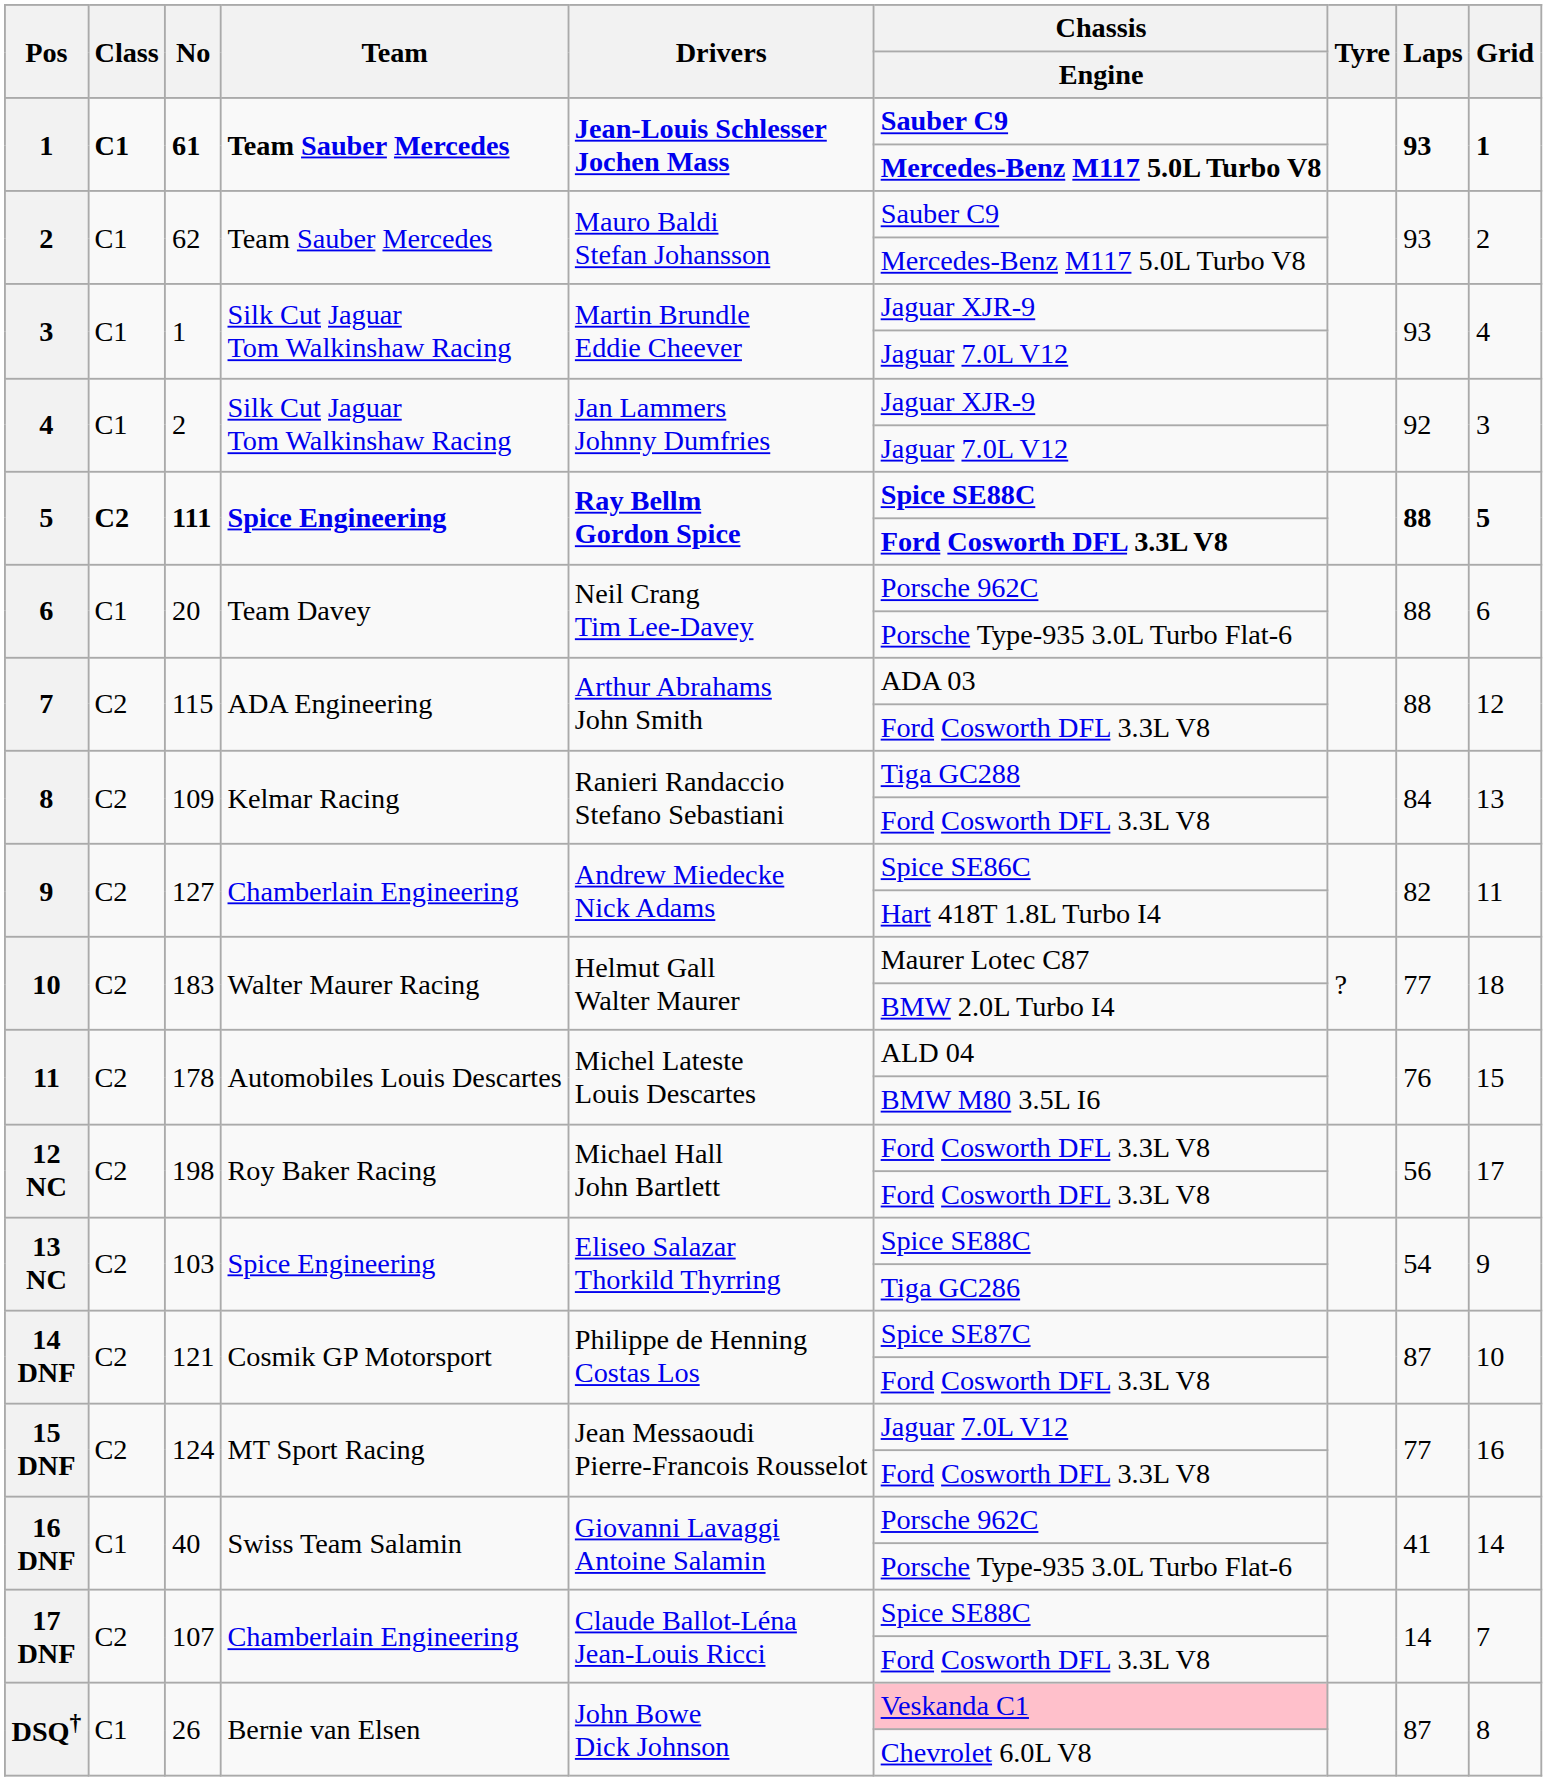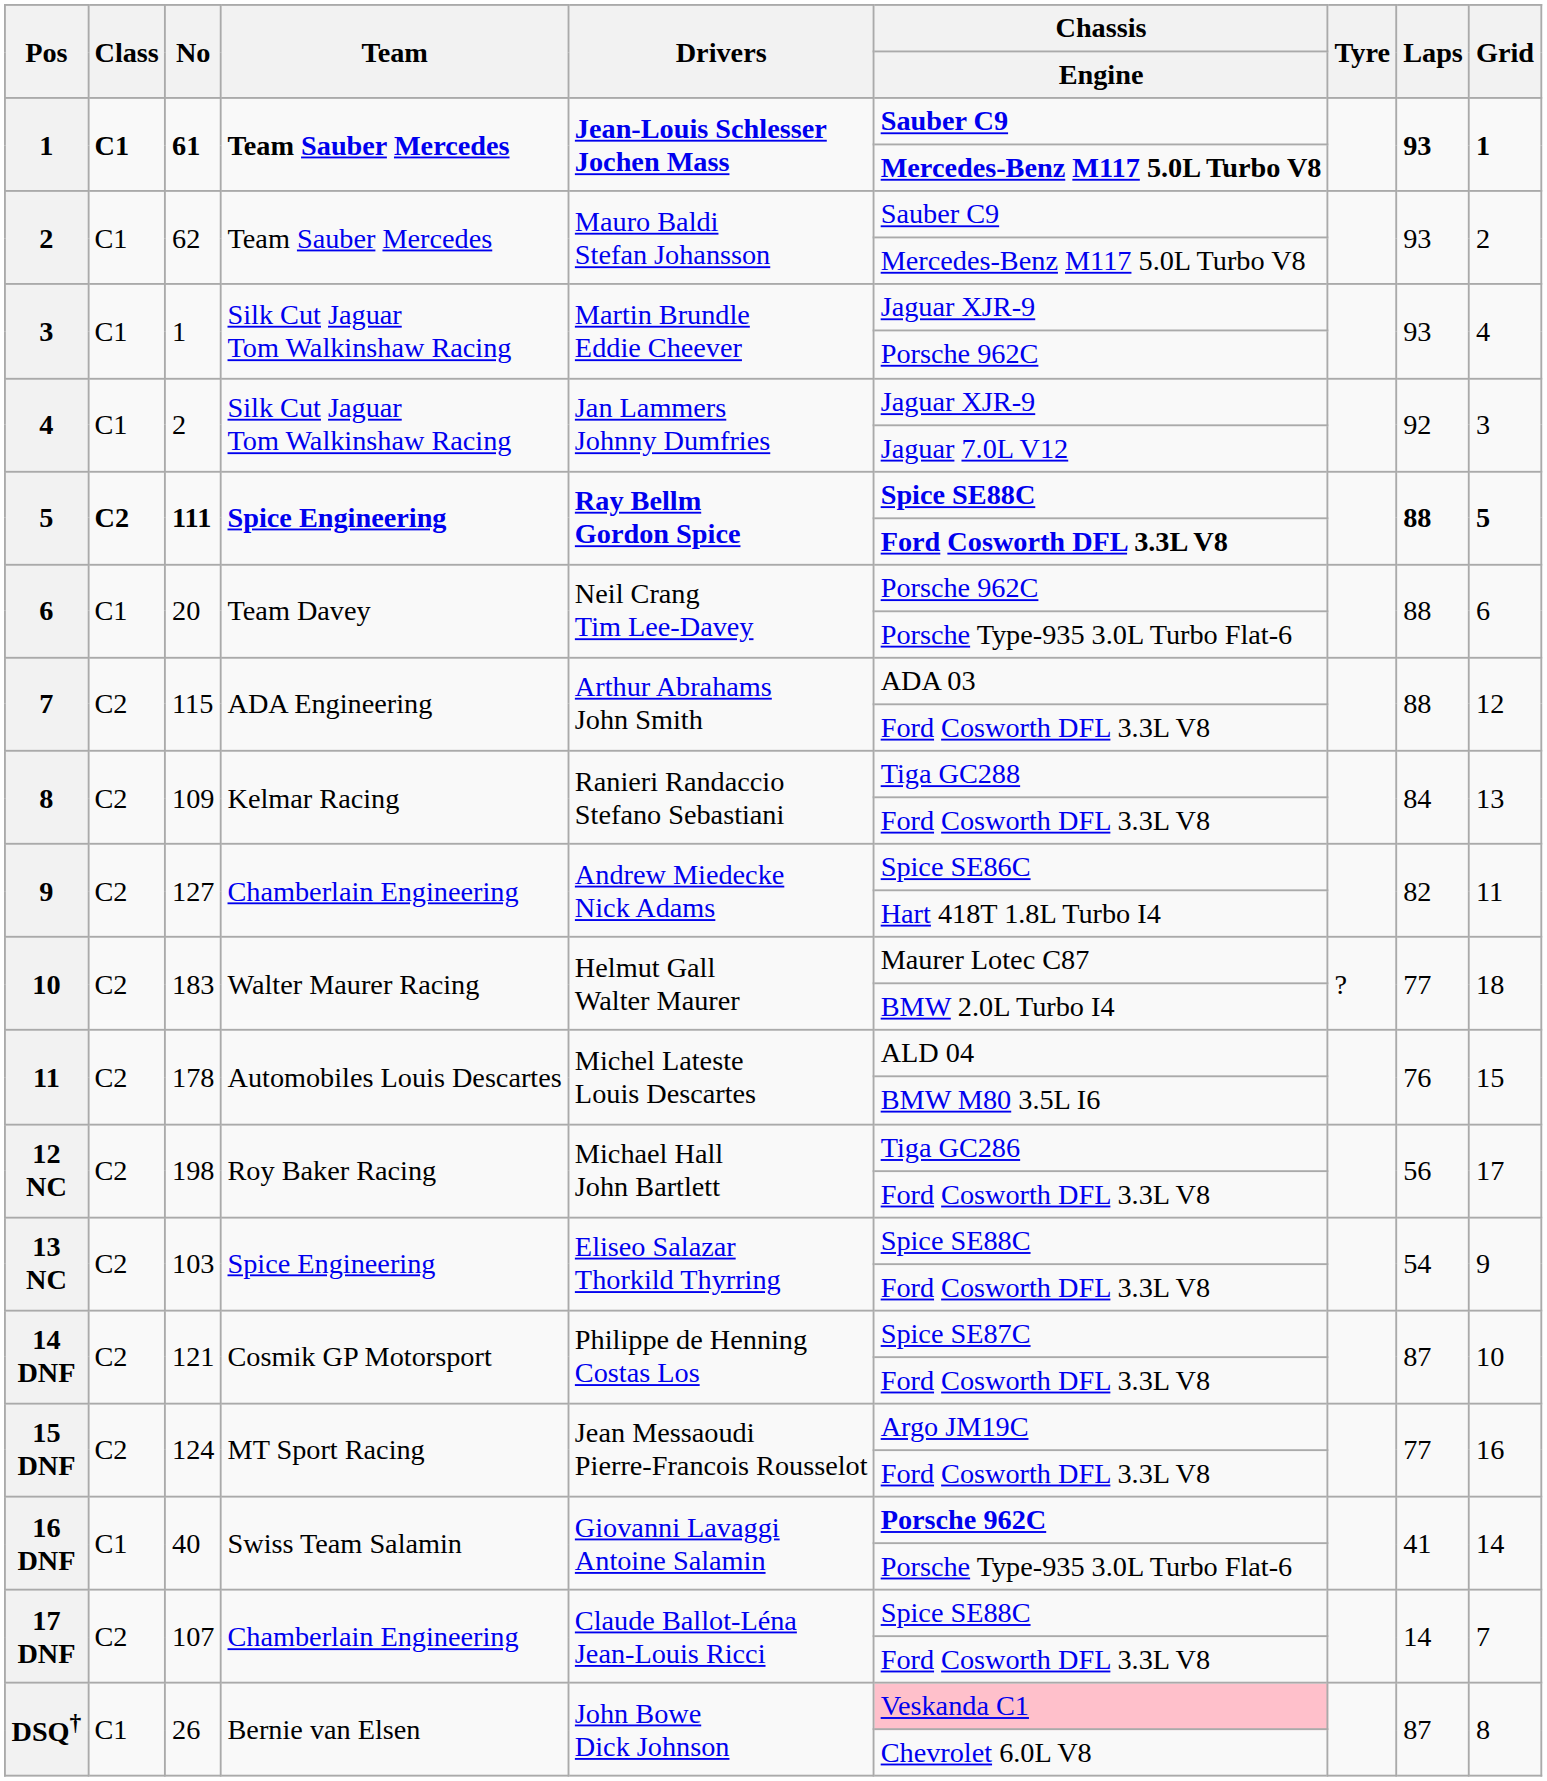(974, 354) Jaguar 7.0L V12 -> (960, 354) Porsche 962C
(1045, 1146) Ford Cosworth DFL 3.3L V8 -> (950, 1146) Tiga GC286
(950, 1286) Tiga GC286 -> (1045, 1286) Ford Cosworth DFL 3.3L V8
(974, 1426) Jaguar 7.0L V12 -> (955, 1426) Argo JM19C
(960, 1519) normal -> (963, 1519) bold
